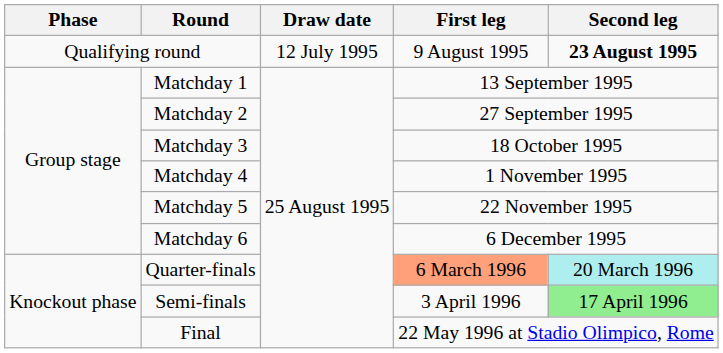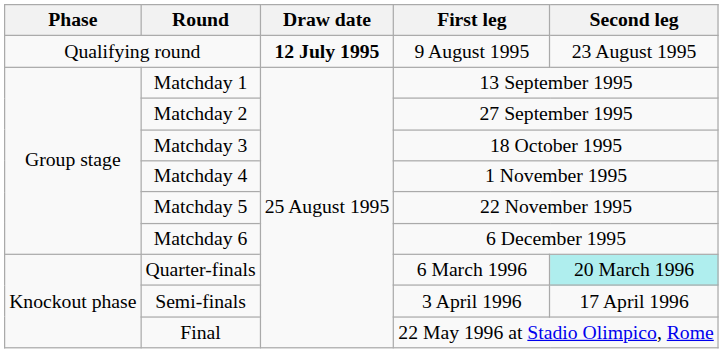(327, 51) normal -> (327, 51) bold
(633, 51) bold -> (634, 51) normal
(471, 269) lightsalmon background -> (472, 269) no background
(633, 301) lightgreen background -> (634, 301) no background
